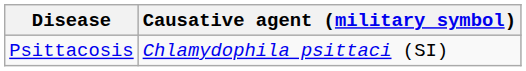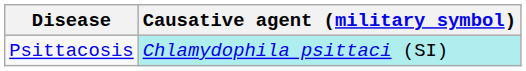(295, 51) no background -> (295, 51) paleturquoise background
